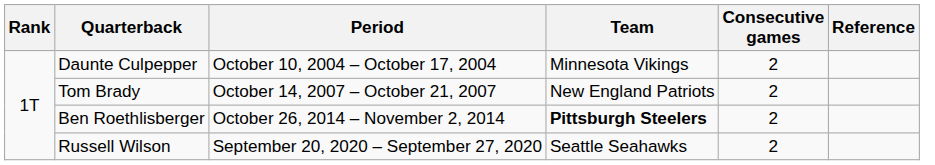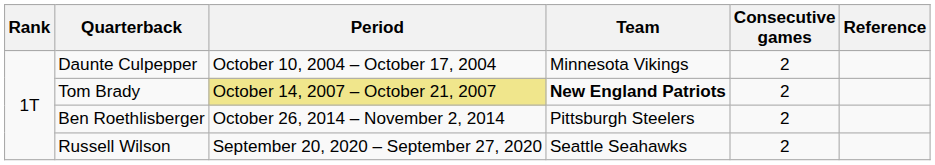(355, 91) no background -> (355, 91) khaki background
(632, 91) normal -> (638, 91) bold
(628, 118) bold -> (622, 118) normal
